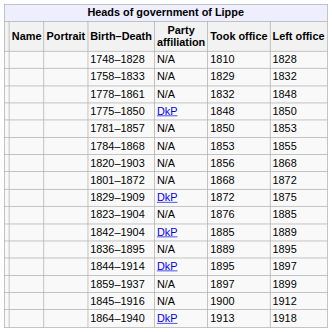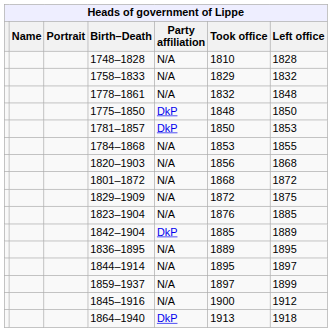(166, 128) N/A -> (167, 128) DkP
(167, 197) DkP -> (166, 197) N/A
(167, 266) DkP -> (166, 266) N/A
